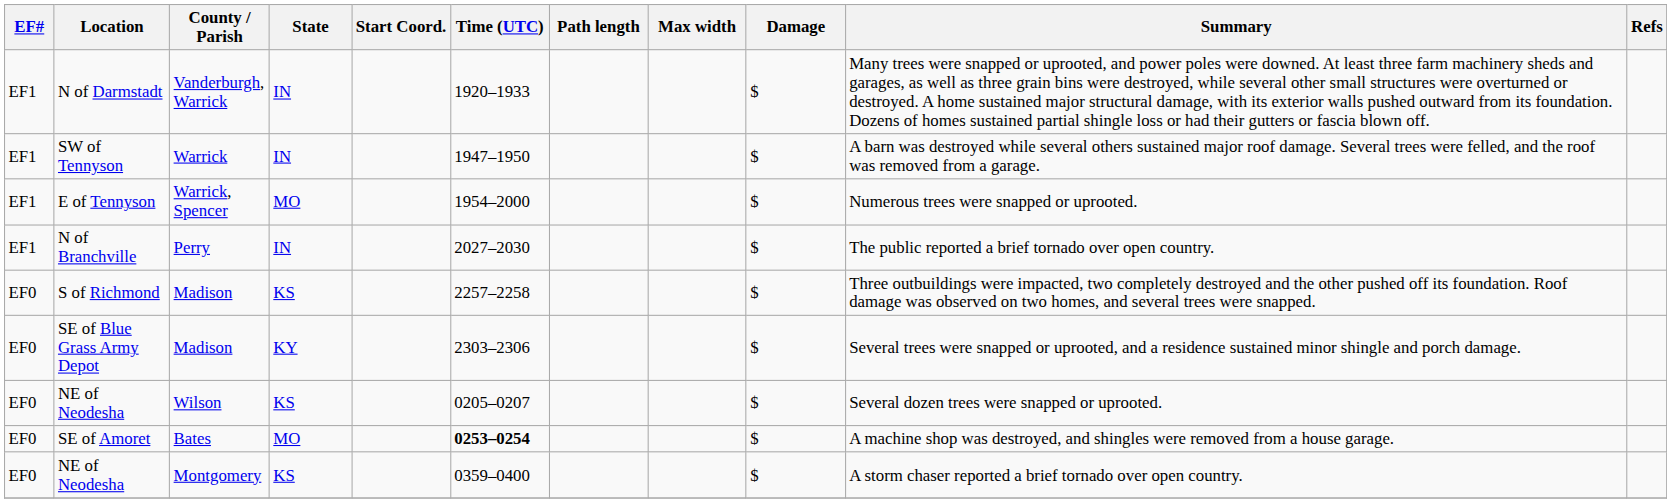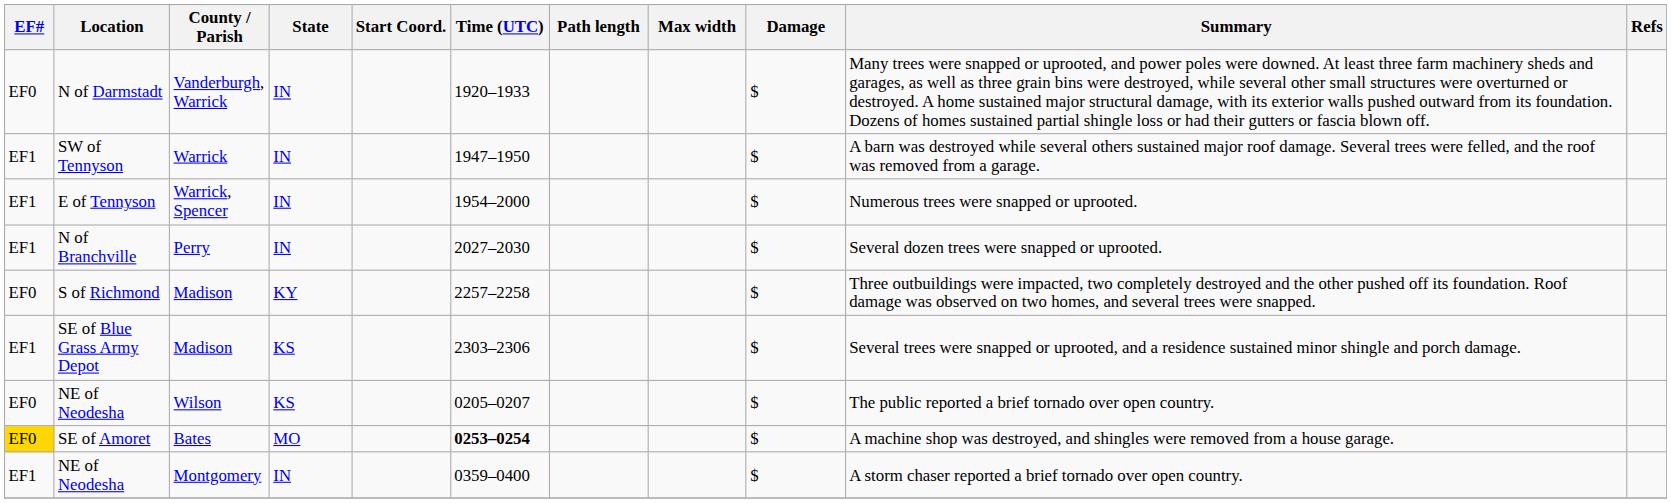(22, 91) EF1 -> (22, 91) EF0
(287, 201) MO -> (282, 201) IN
(1032, 247) The public reported a brief tornado over open country. -> (1006, 247) Several dozen trees were snapped or uprooted.
(284, 292) KS -> (285, 292) KY
(22, 347) EF0 -> (22, 347) EF1
(285, 347) KY -> (284, 347) KS
(1006, 402) Several dozen trees were snapped or uprooted. -> (1032, 402) The public reported a brief tornado over open country.
(22, 438) no background -> (22, 438) gold background
(22, 474) EF0 -> (22, 474) EF1
(284, 474) KS -> (282, 474) IN
